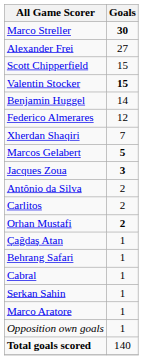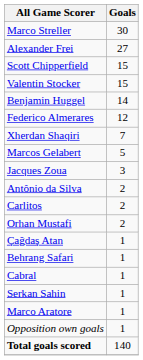(122, 30) bold -> (122, 30) normal
(122, 83) bold -> (122, 83) normal
(122, 153) bold -> (122, 153) normal
(122, 170) bold -> (122, 170) normal
(122, 223) bold -> (122, 223) normal
